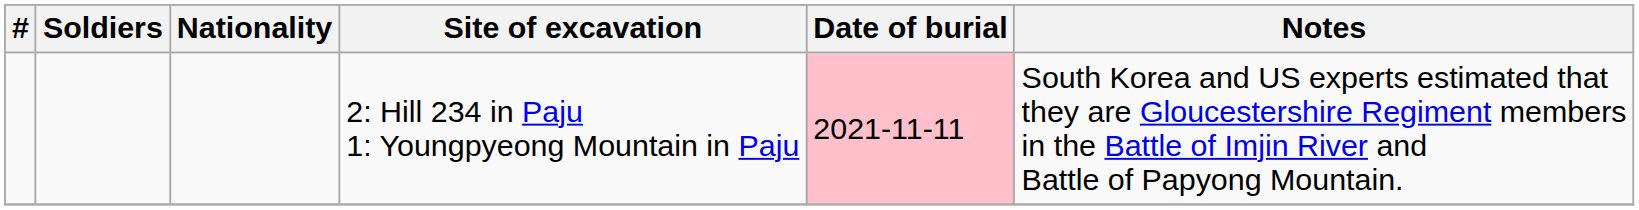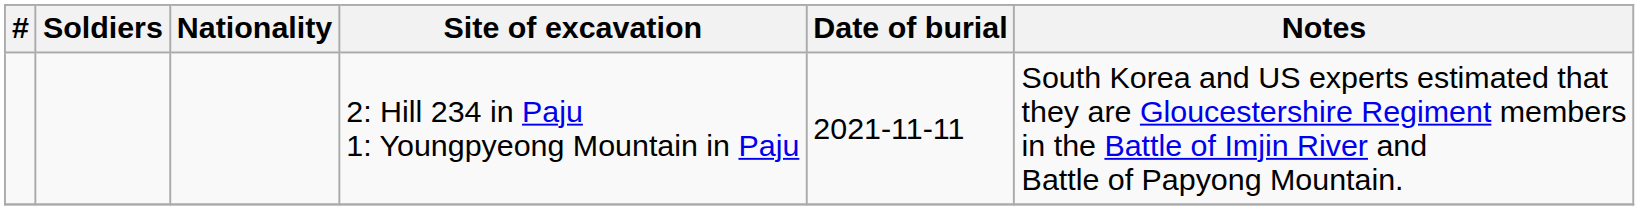(889, 128) pink background -> (889, 128) no background
